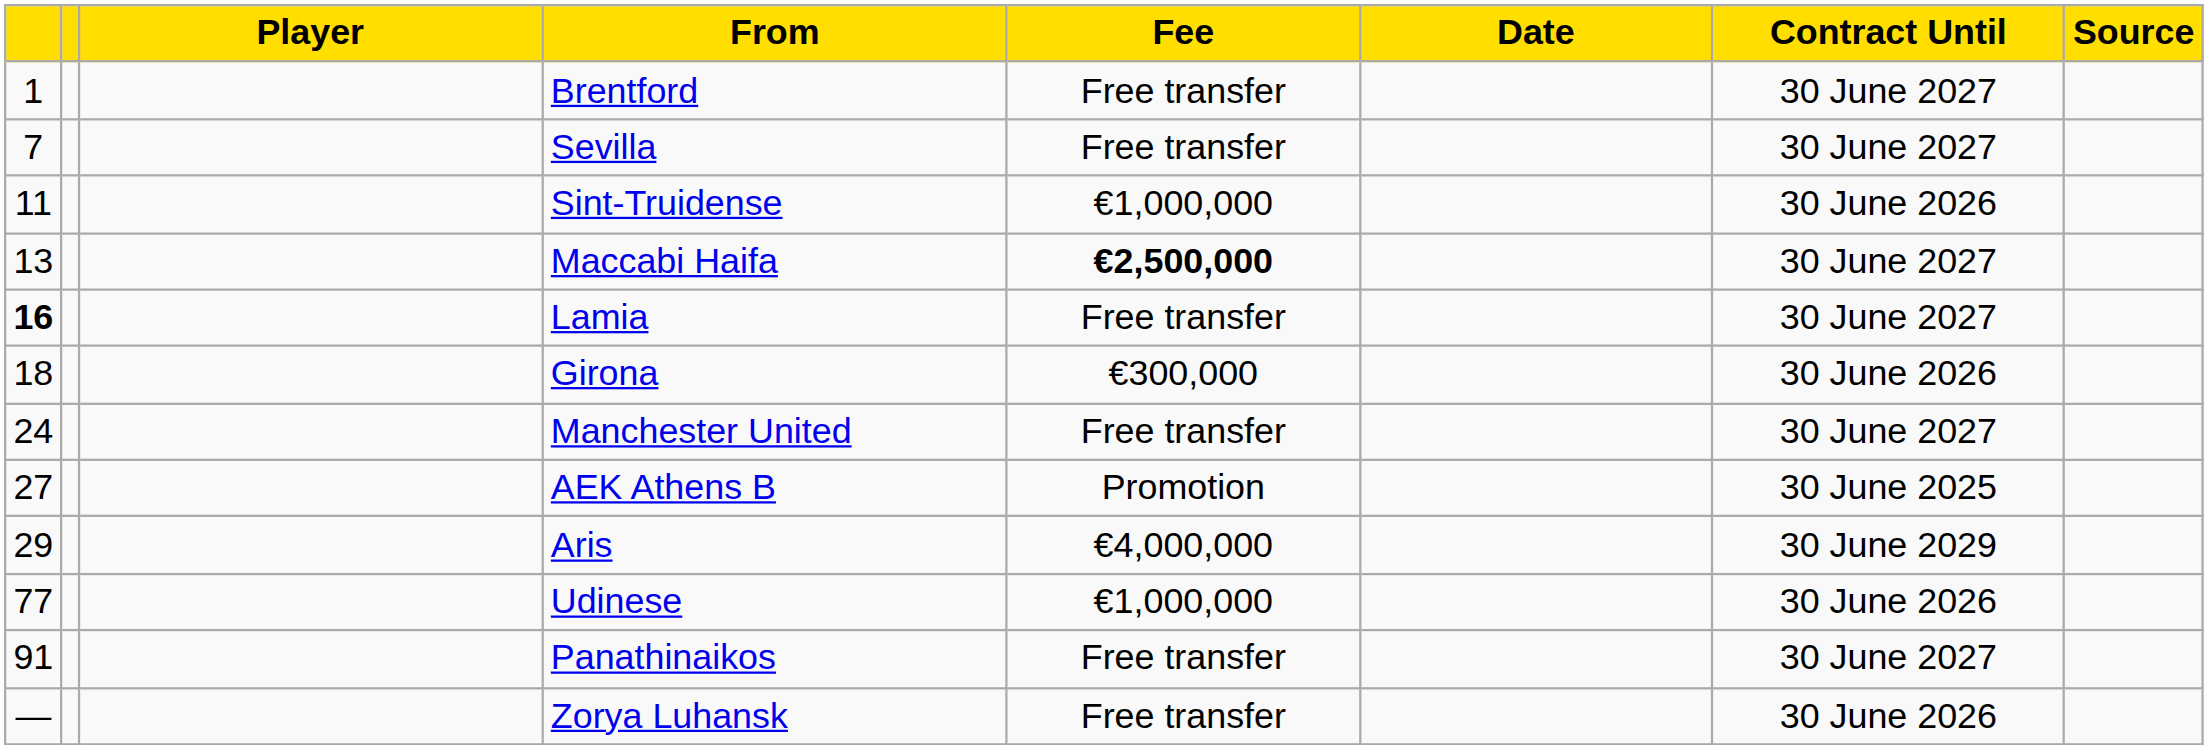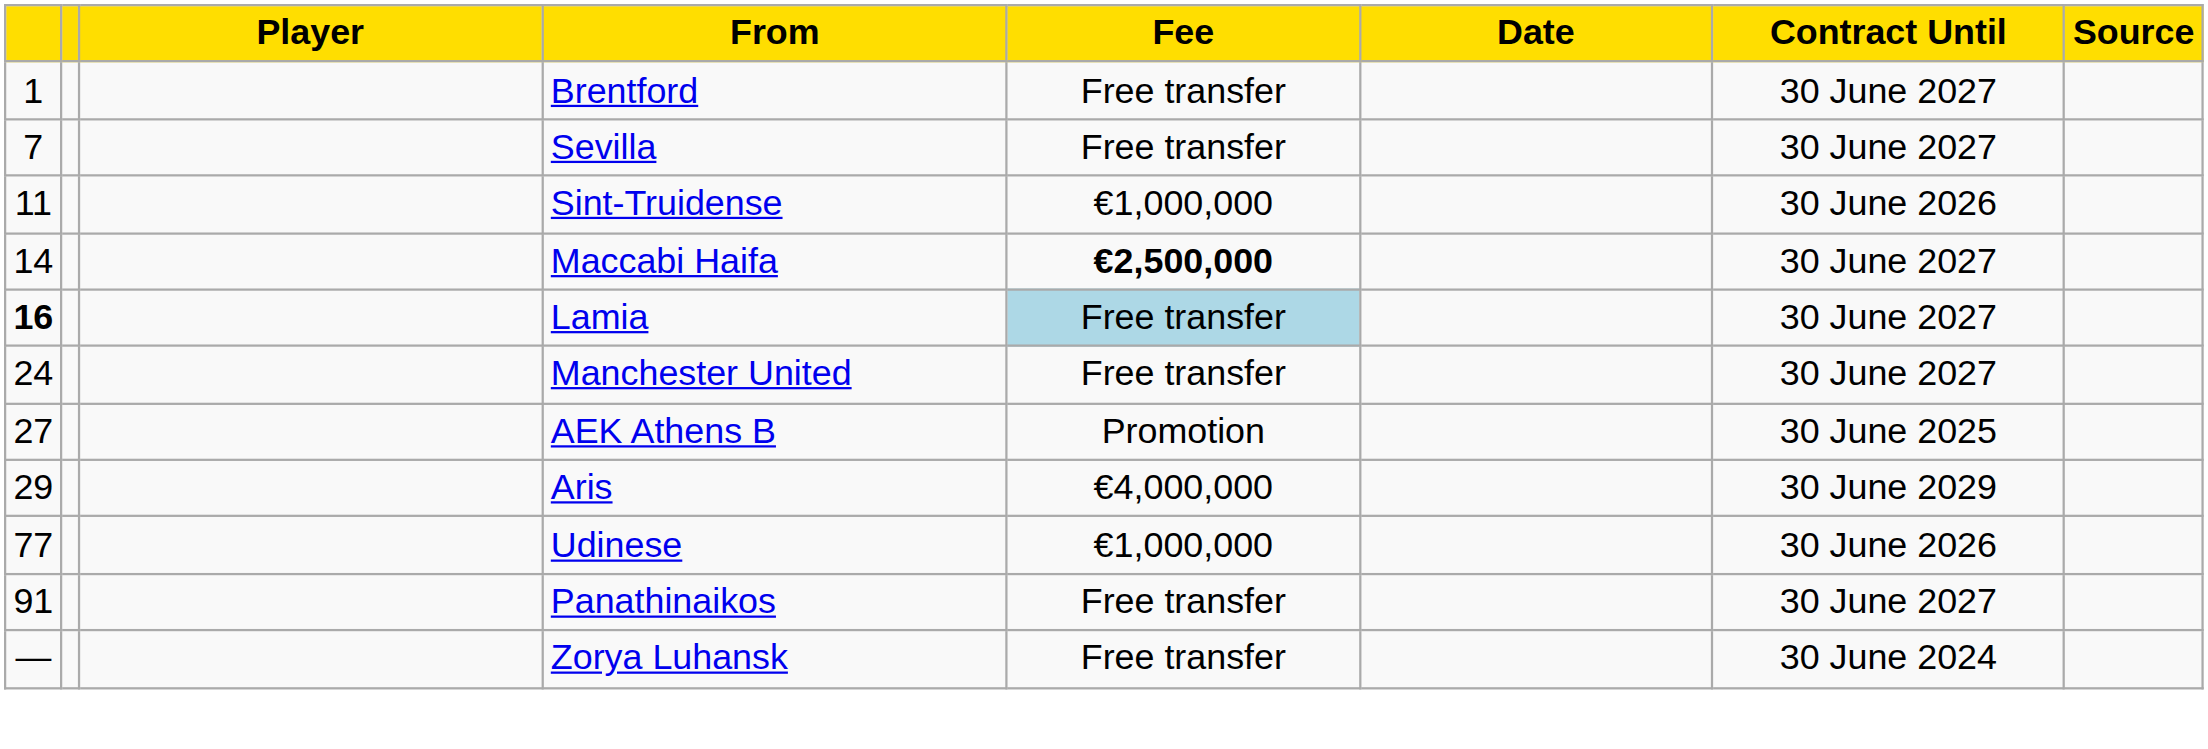(33, 260) 13 -> (33, 260) 14
(1183, 317) no background -> (1183, 317) lightblue background
- row: (605, 373)
(1888, 714) 30 June 2026 -> (1888, 658) 30 June 2024
